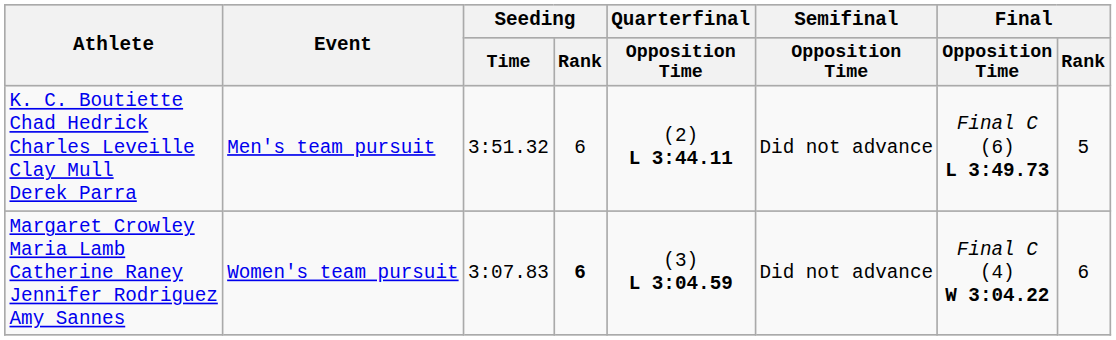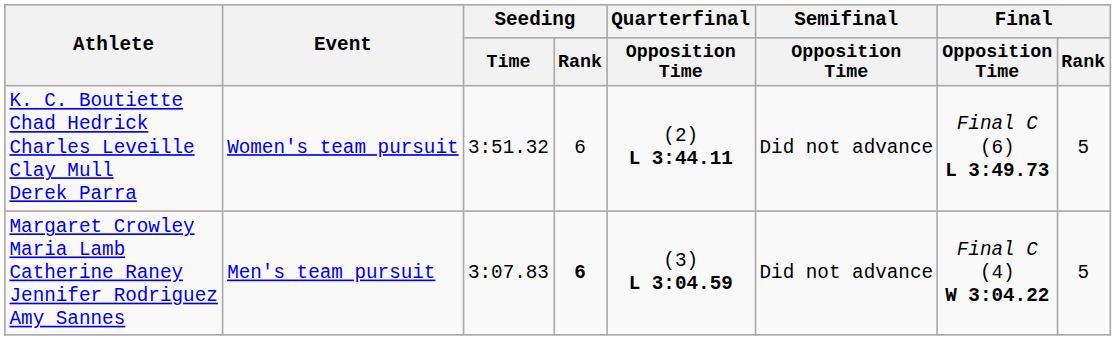(331, 148) Men's team pursuit -> (343, 148) Women's team pursuit
(343, 273) Women's team pursuit -> (331, 273) Men's team pursuit
(1083, 273) 6 -> (1083, 273) 5
